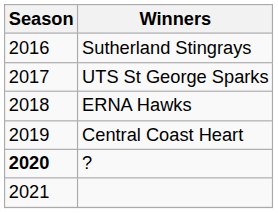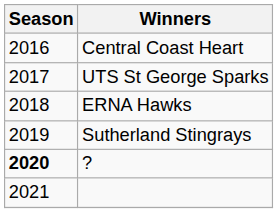(167, 47) Sutherland Stingrays -> (163, 47) Central Coast Heart
(163, 134) Central Coast Heart -> (167, 134) Sutherland Stingrays
